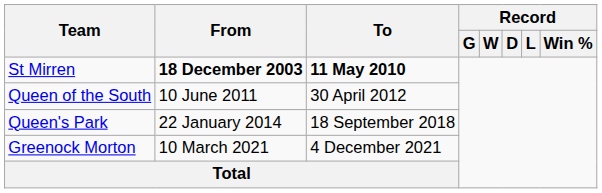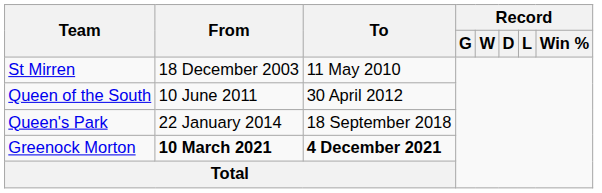(231, 69) bold -> (229, 69) normal
(358, 69) bold -> (354, 69) normal
(214, 148) normal -> (215, 148) bold
(376, 148) normal -> (374, 148) bold
